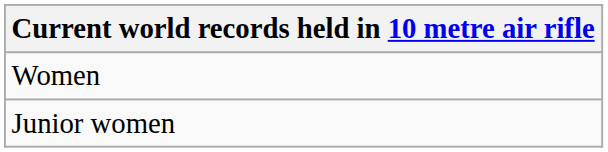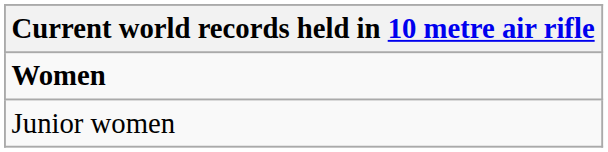(56, 75) normal -> (59, 75) bold
